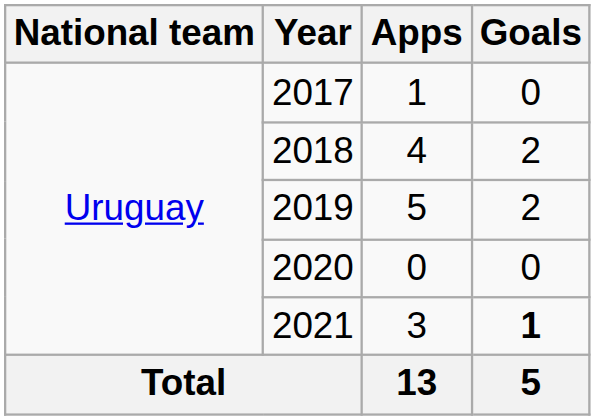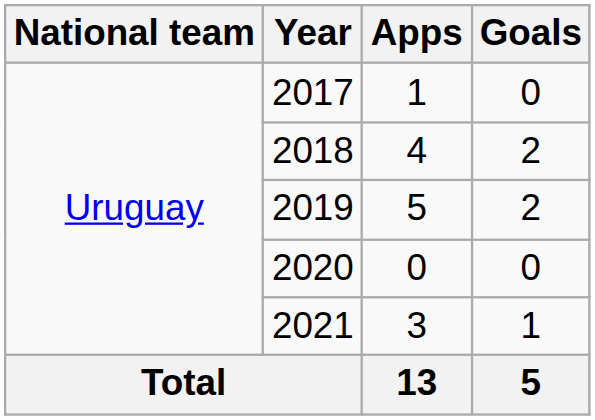(531, 325) bold -> (531, 325) normal
